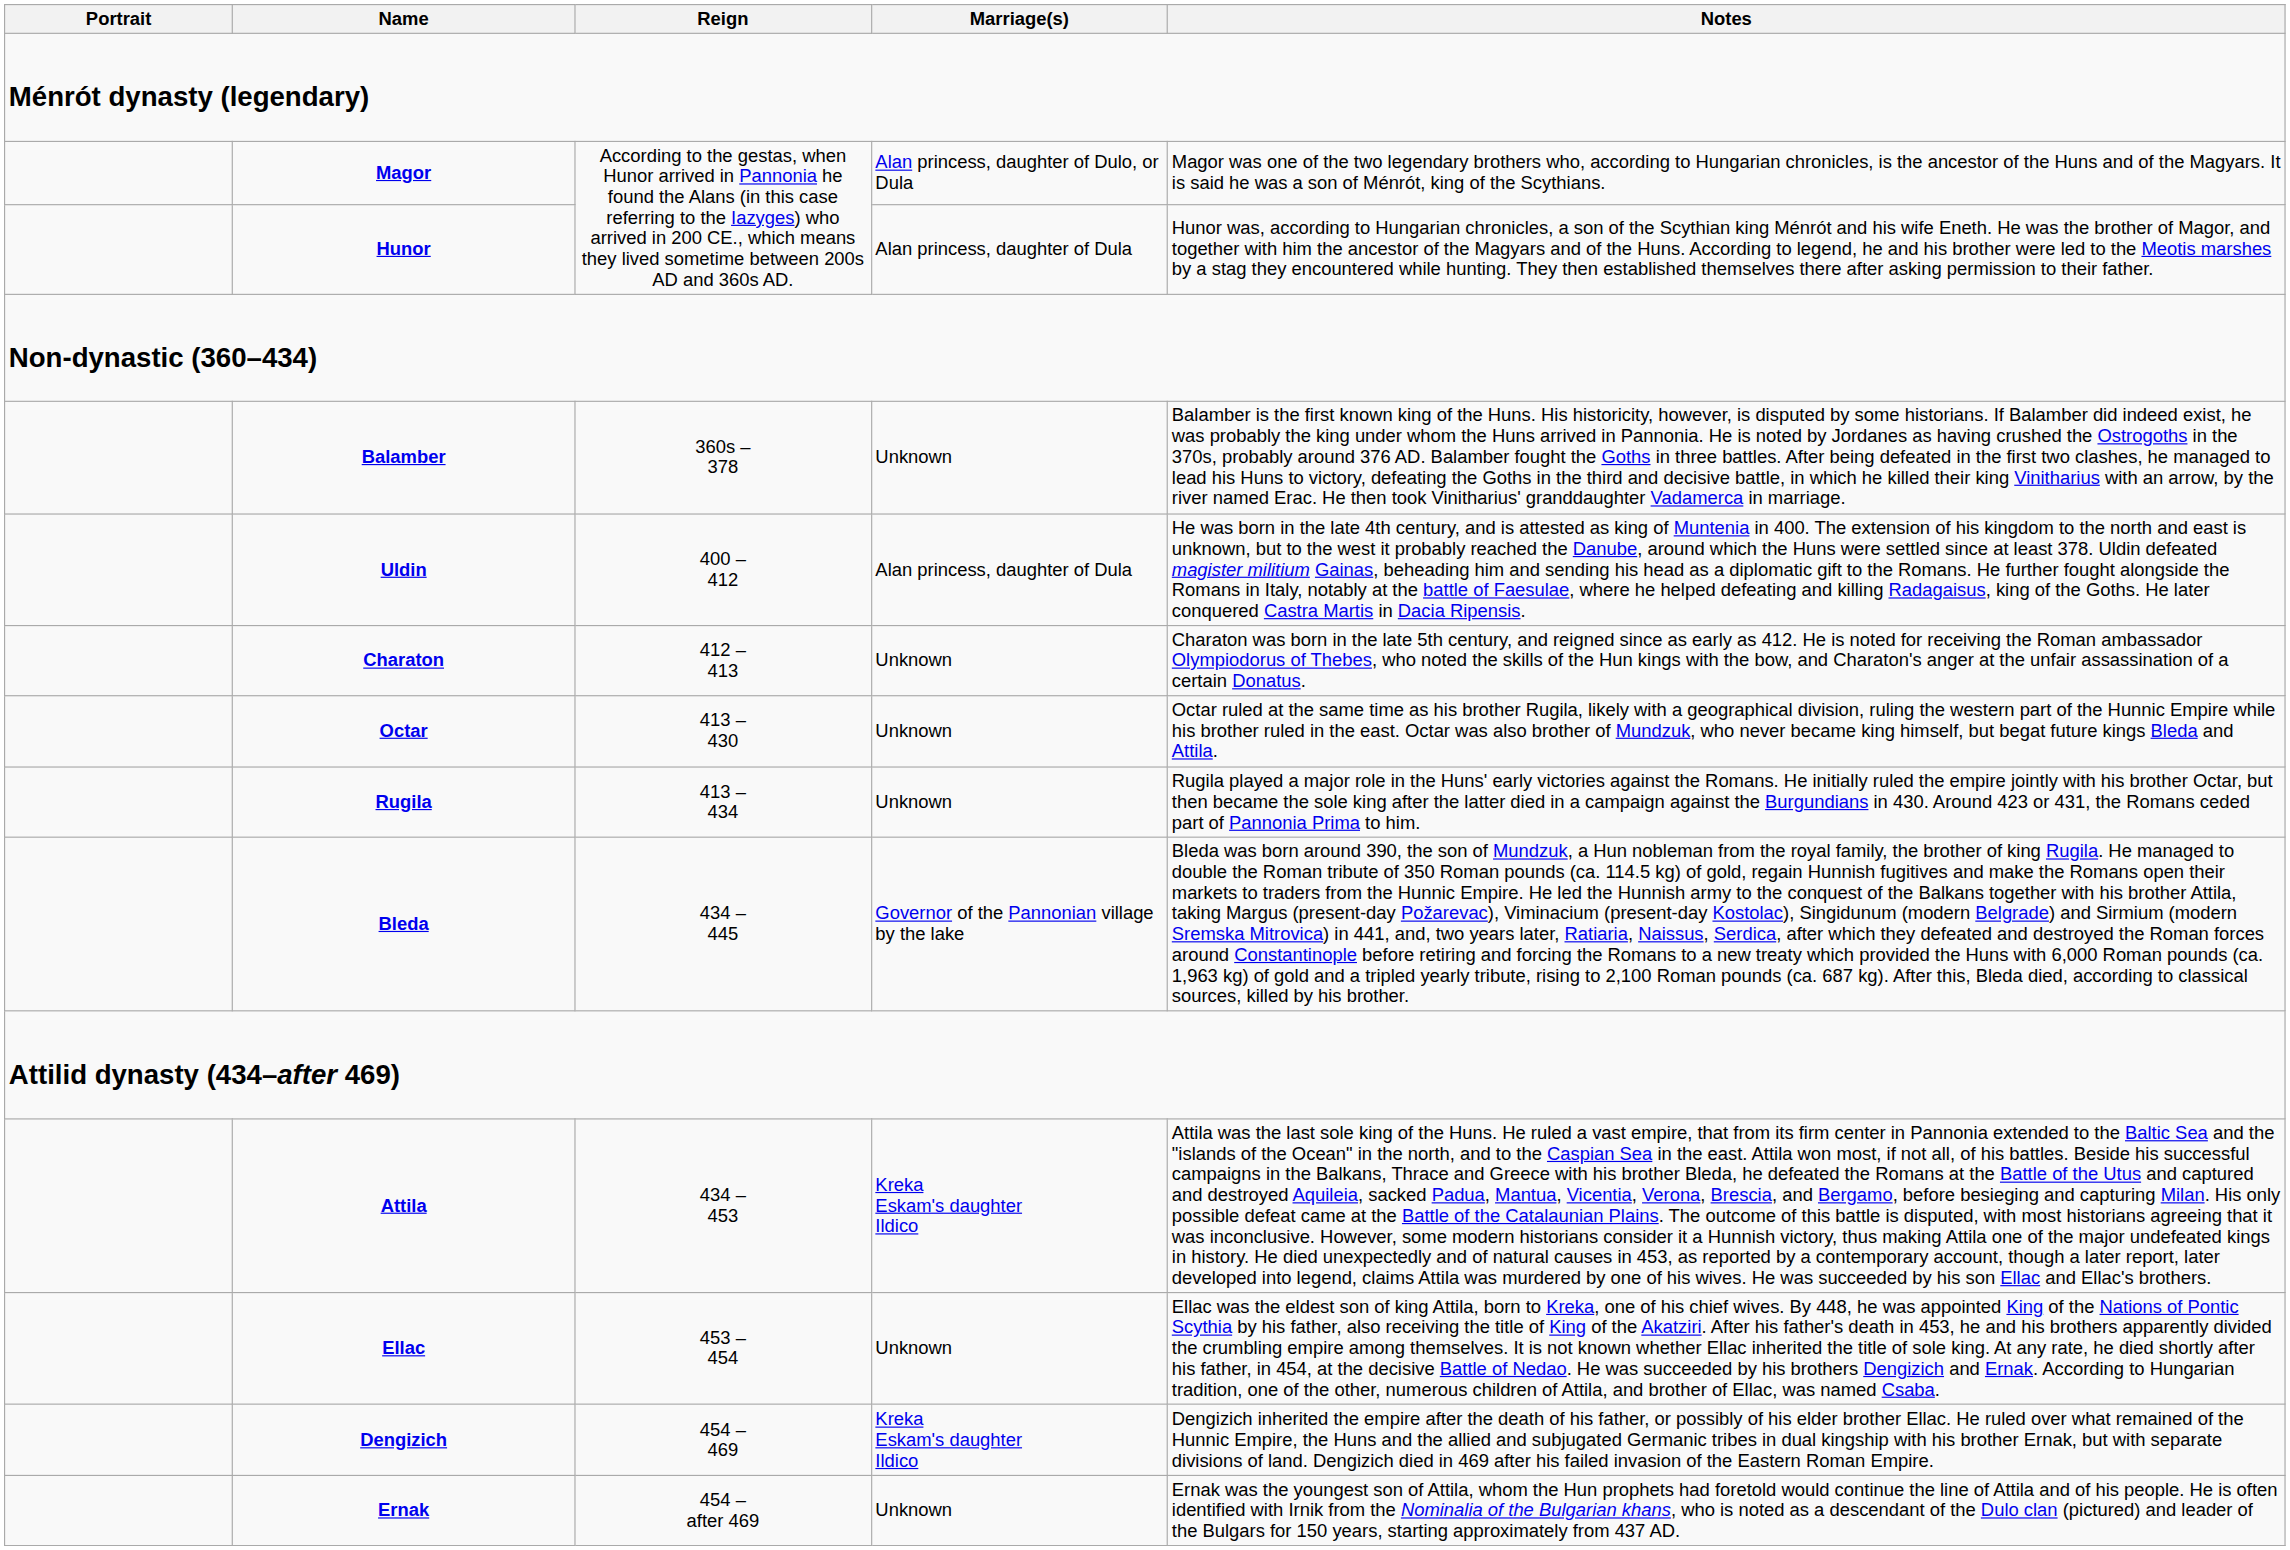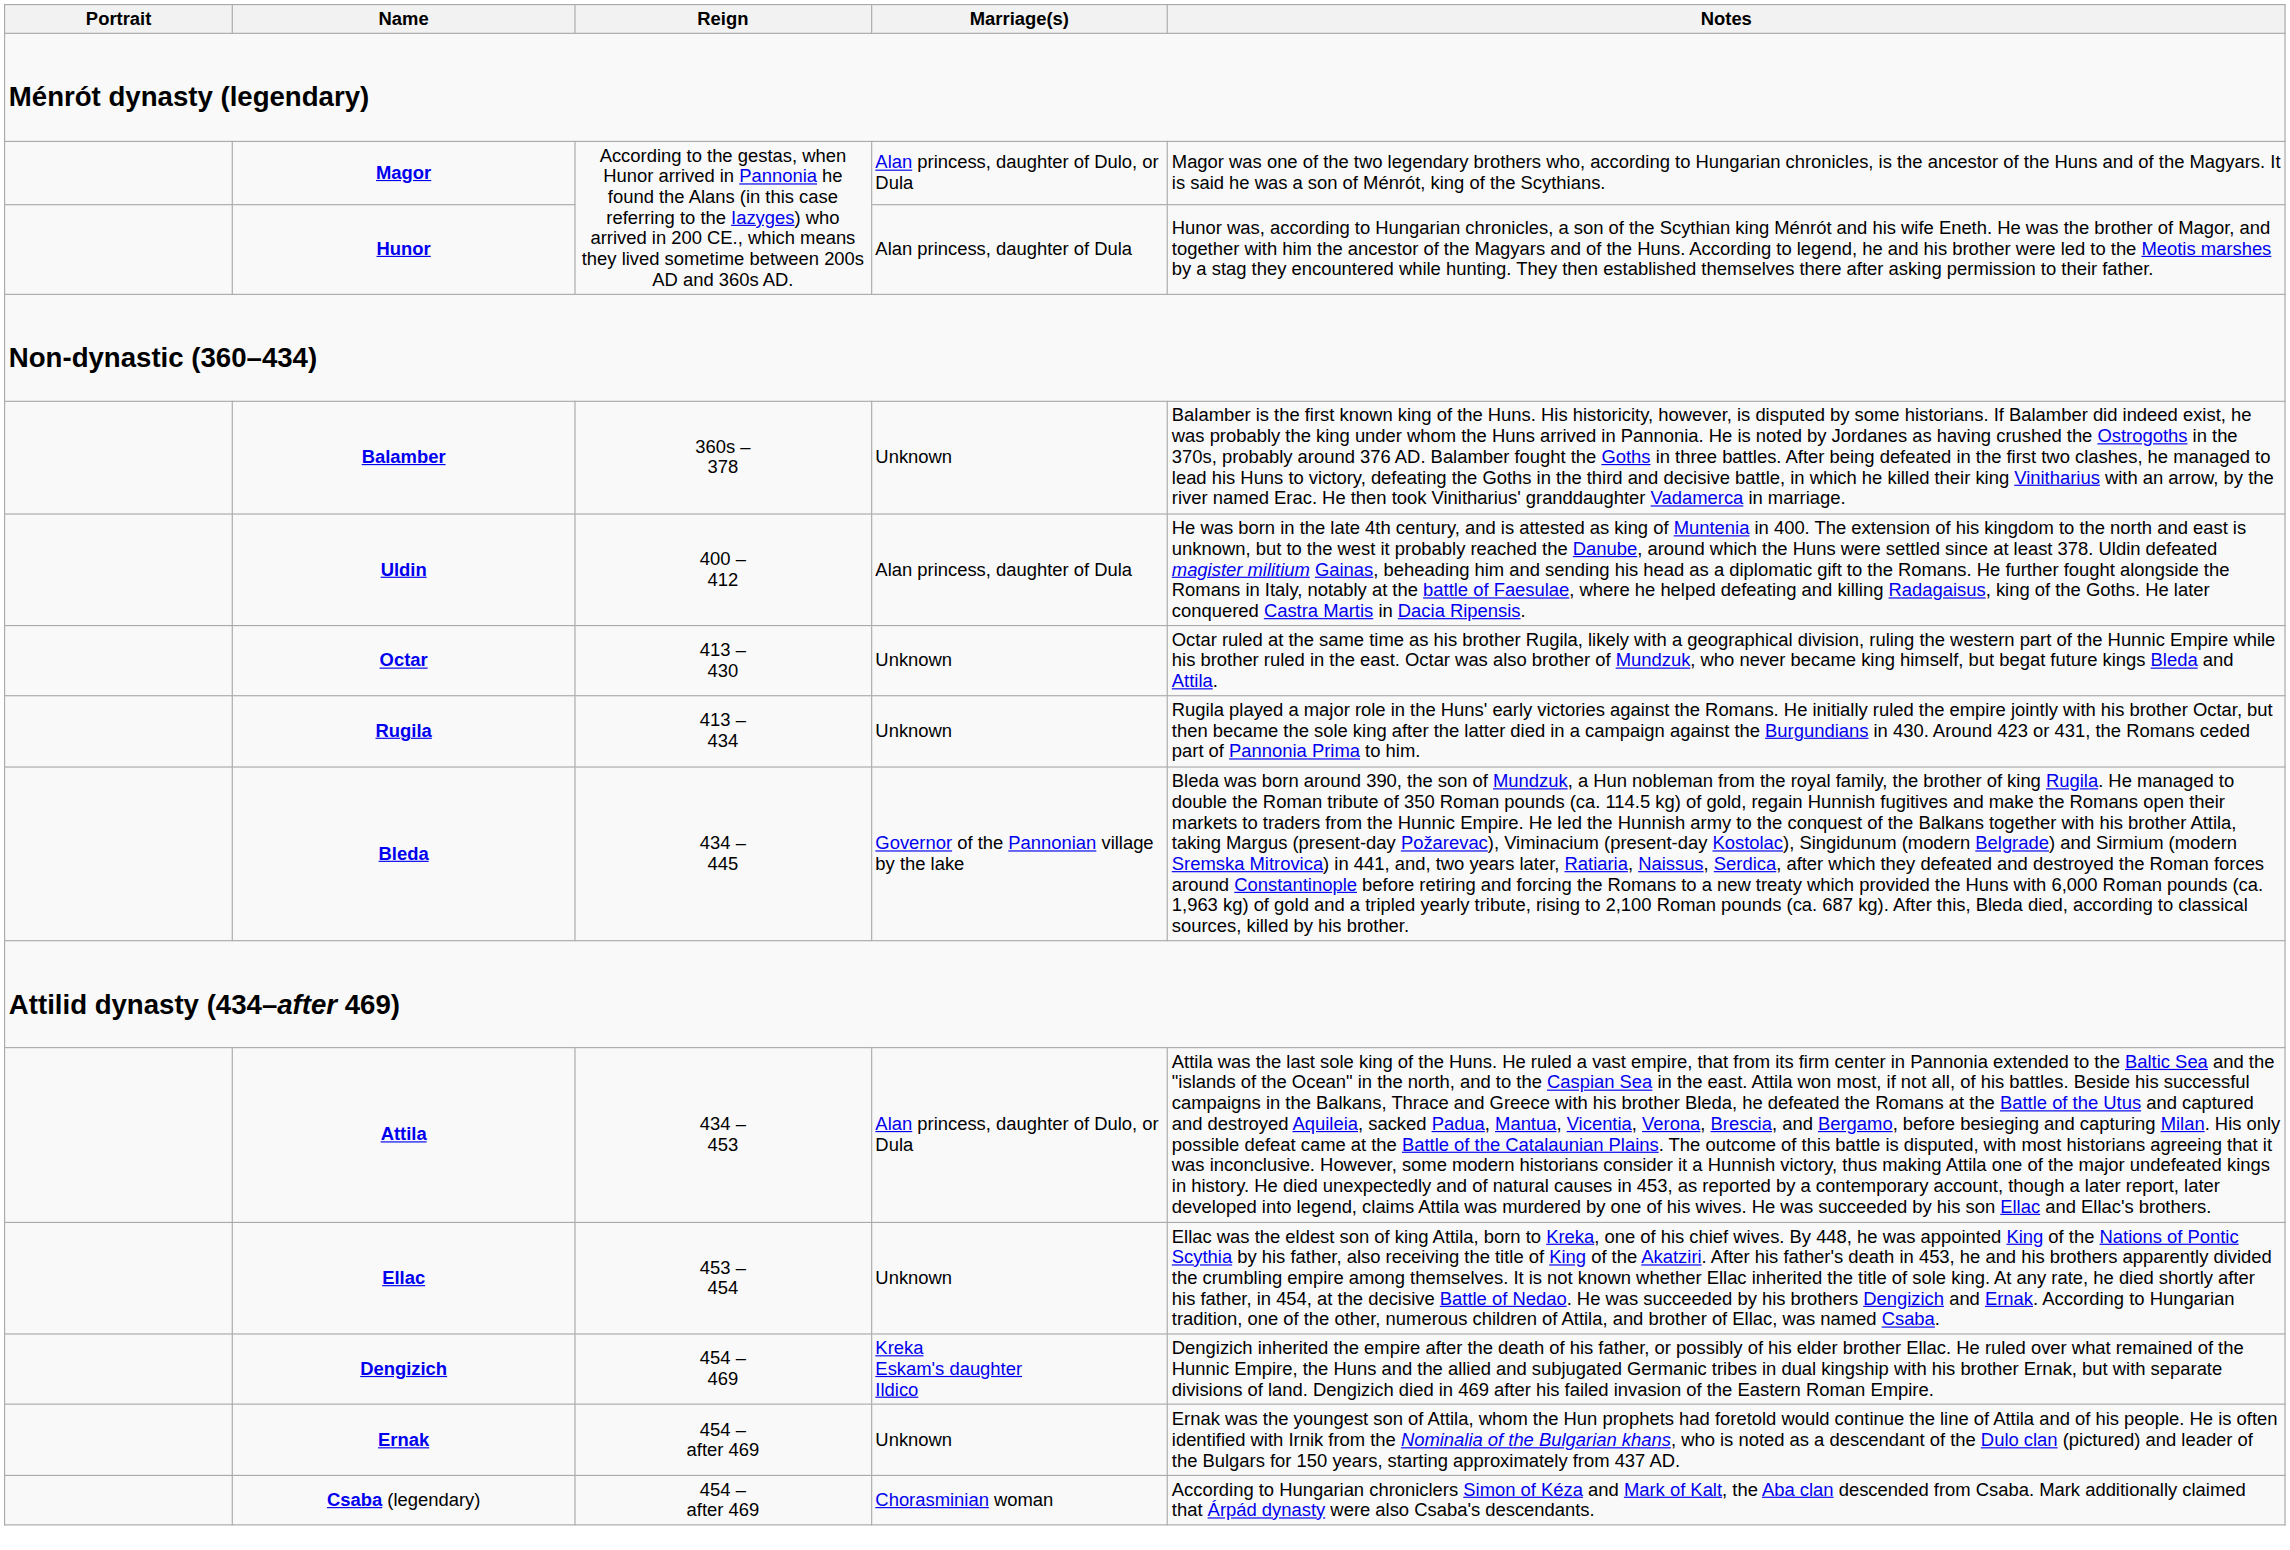- row: (404, 660)
(949, 1205) Kreka Eskam's daughter Ildico -> (1017, 1134) Alan princess, daughter of Dulo, or Dula
+ row: (404, 1499)
